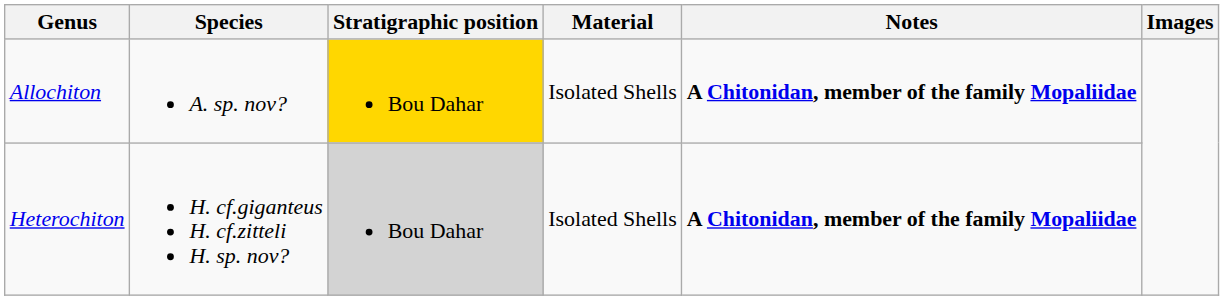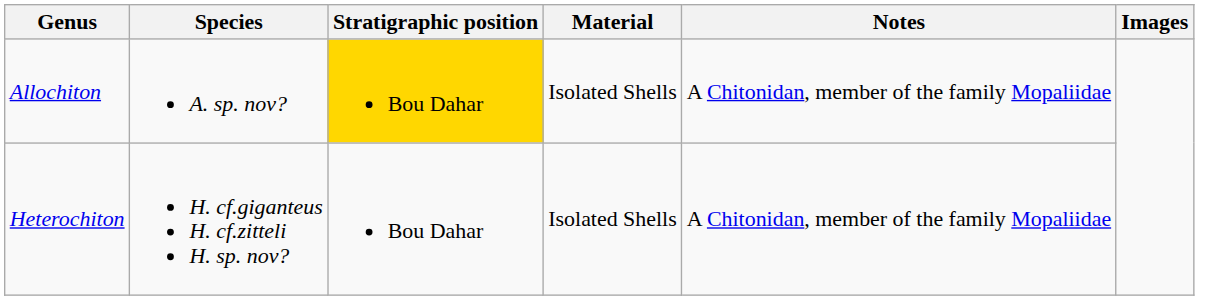(912, 90) bold -> (899, 90) normal
(436, 231) lightgrey background -> (436, 231) no background
(912, 218) bold -> (899, 218) normal
